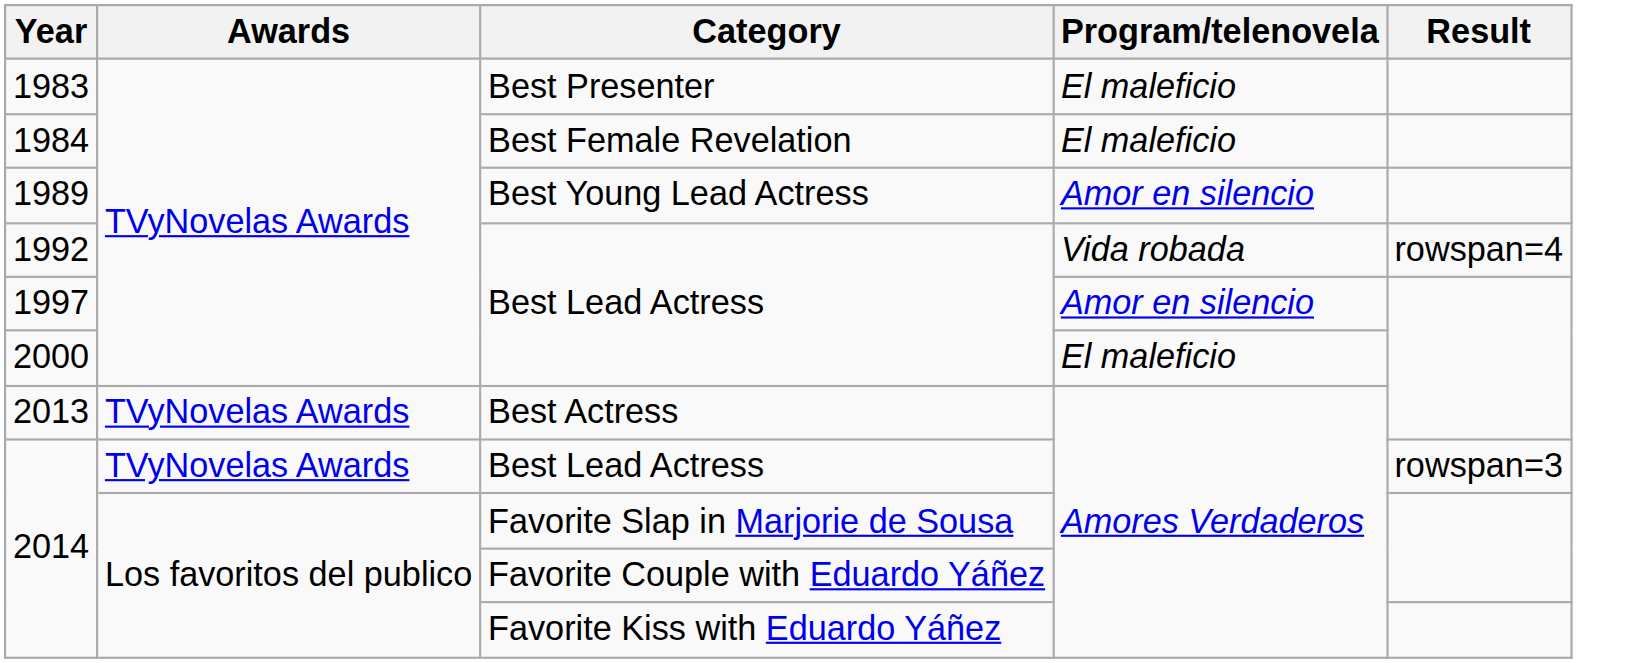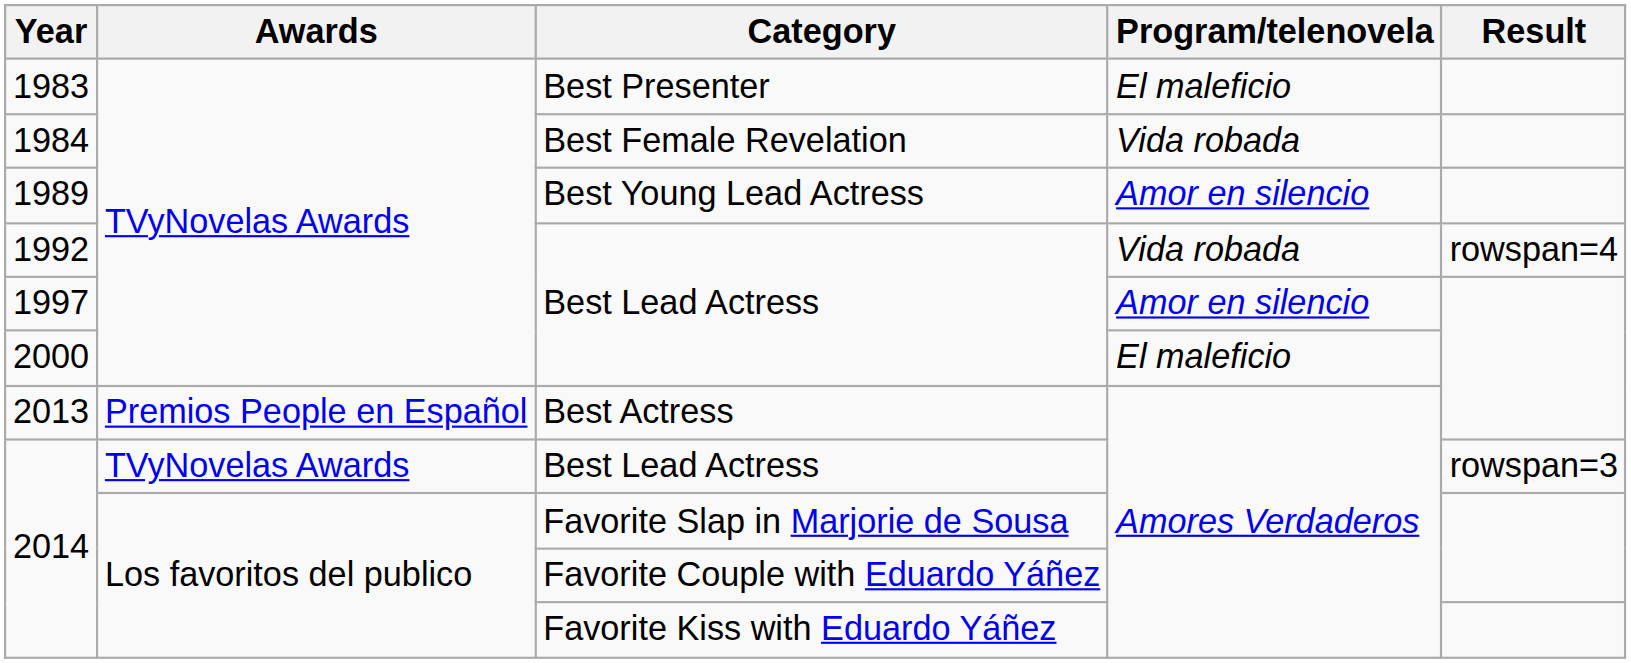(1148, 140) El maleficio -> (1208, 140) Vida robada
(257, 411) TVyNovelas Awards -> (316, 411) Premios People en Español
